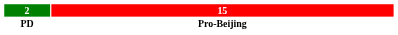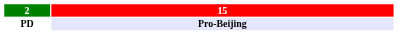(222, 24) no background -> (222, 24) lavender background
